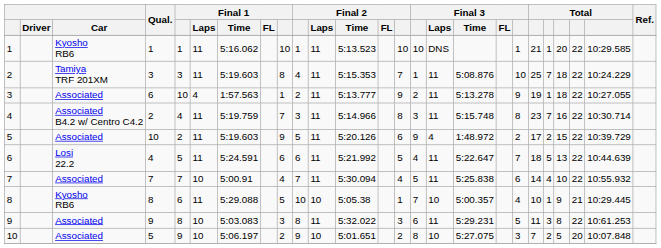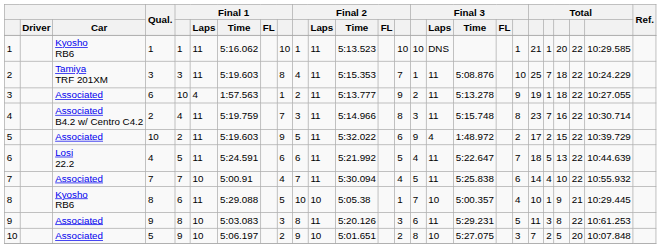(357, 137) 5:20.126 -> (357, 137) 5:32.022
(357, 220) 5:32.022 -> (357, 220) 5:20.126
